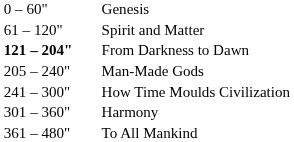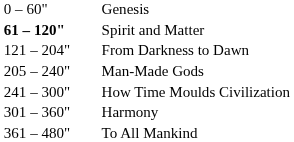(33, 29) normal -> (34, 29) bold
(38, 50) bold -> (37, 50) normal
